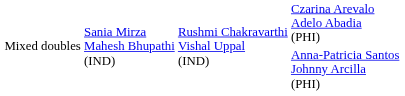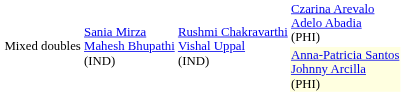(345, 69) no background -> (345, 69) lightyellow background
